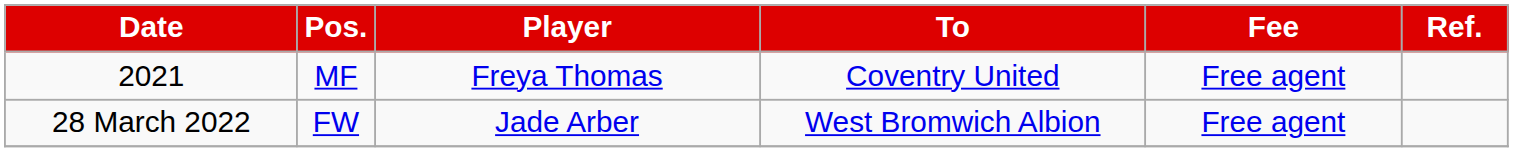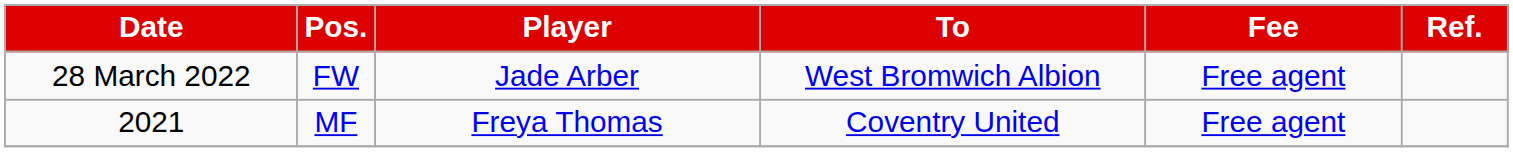rows swapped: (151, 75) <-> (151, 122)
